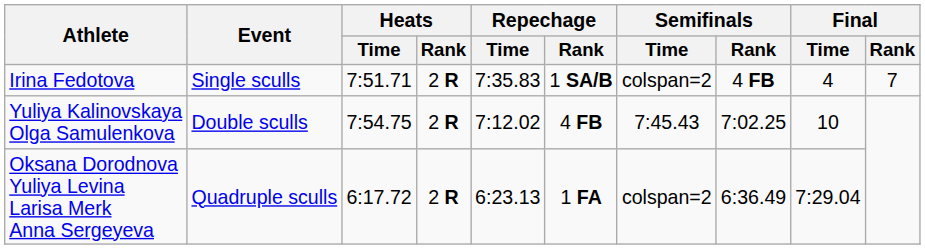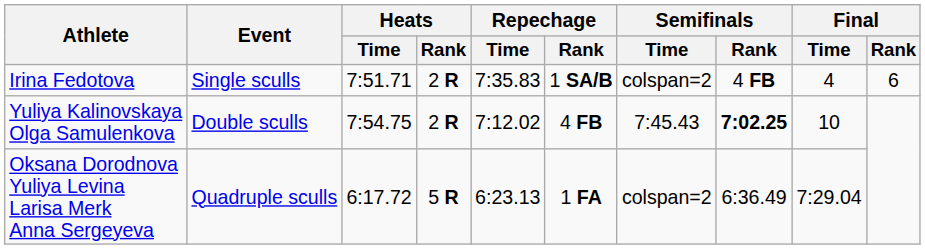(892, 81) 7 -> (893, 81) 6
(753, 122) normal -> (754, 122) bold
(443, 197) 2 R -> (443, 197) 5 R
